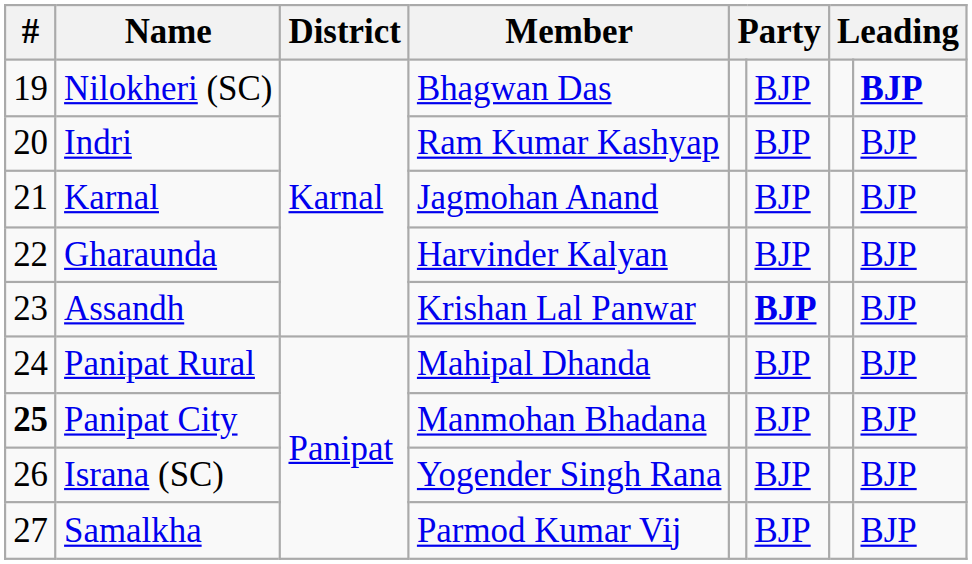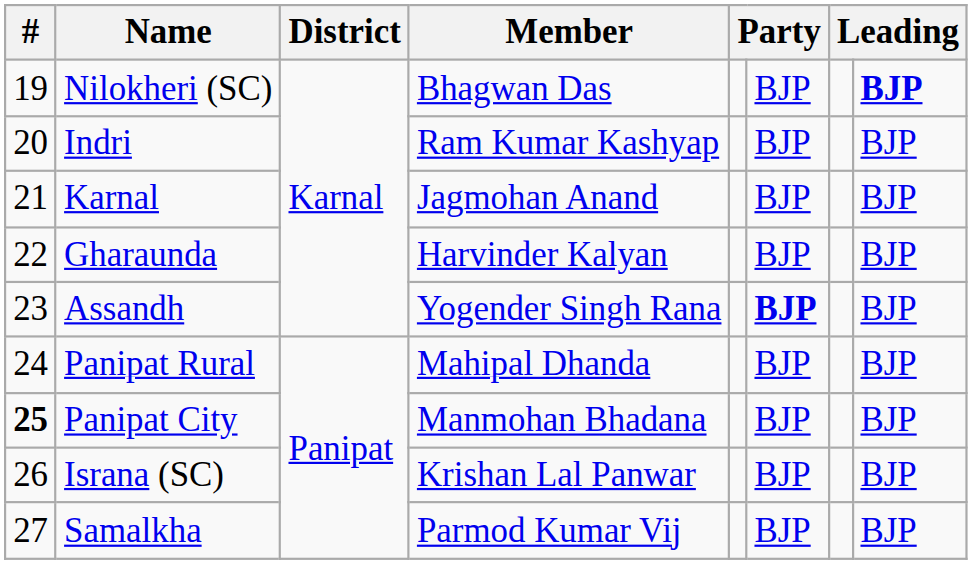(556, 308) Krishan Lal Panwar -> (569, 308) Yogender Singh Rana
(569, 474) Yogender Singh Rana -> (556, 474) Krishan Lal Panwar
